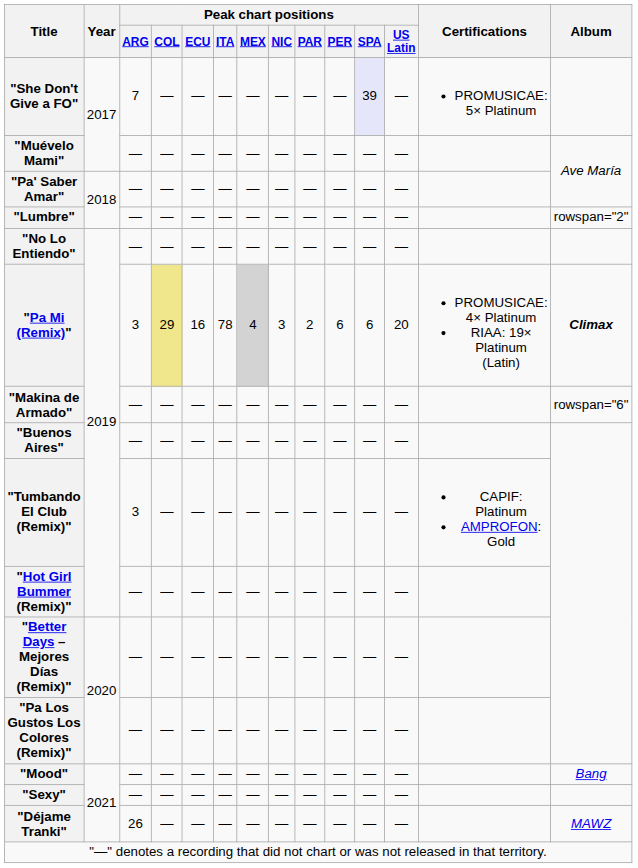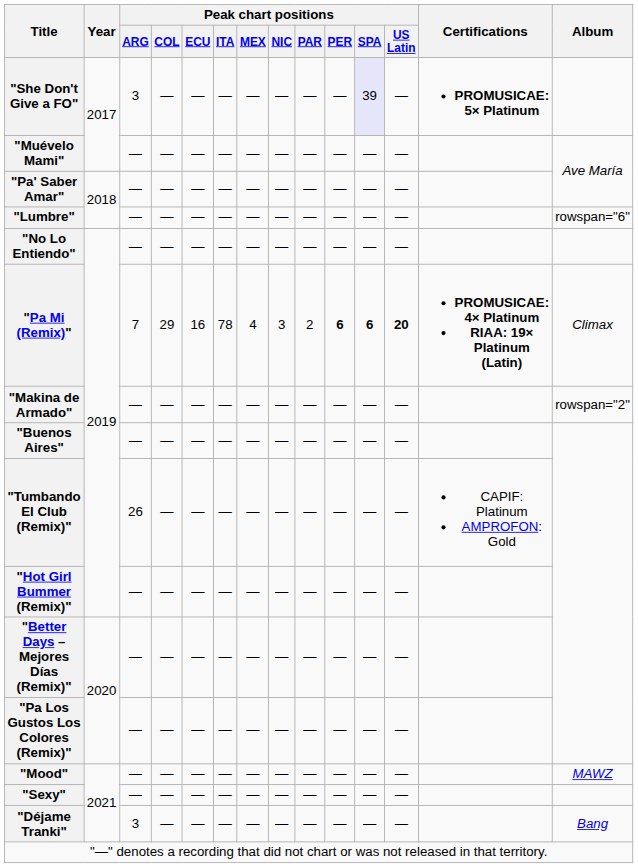(135, 96) 7 -> (135, 96) 3
(484, 104) normal -> (485, 104) bold
(591, 217) rowspan="2" -> (593, 217) rowspan="6"
(135, 325) 3 -> (135, 325) 7
(167, 325) khaki background -> (167, 325) no background
(253, 325) lightgrey background -> (253, 325) no background
(340, 325) normal -> (340, 325) bold
(370, 325) normal -> (370, 325) bold
(401, 325) normal -> (401, 325) bold
(484, 333) normal -> (485, 333) bold
(591, 325) bold -> (593, 325) normal
(591, 404) rowspan="6" -> (593, 404) rowspan="2"
(135, 512) 3 -> (135, 512) 26
(591, 774) Bang -> (593, 774) MAWZ
(135, 823) 26 -> (135, 823) 3
(591, 823) MAWZ -> (593, 823) Bang
